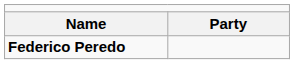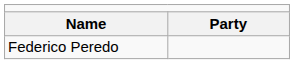(67, 47) bold -> (63, 47) normal
